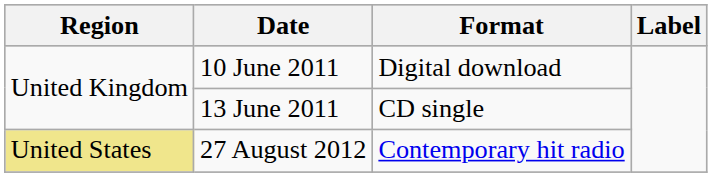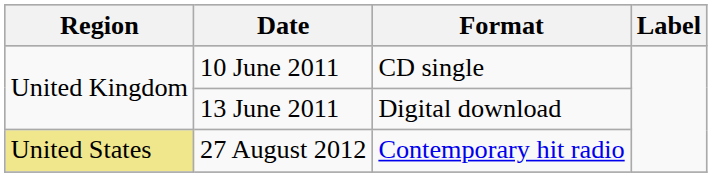(470, 66) Digital download -> (431, 66) CD single
(431, 108) CD single -> (470, 108) Digital download
